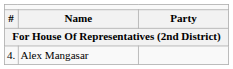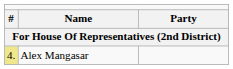(11, 55) no background -> (11, 55) khaki background
